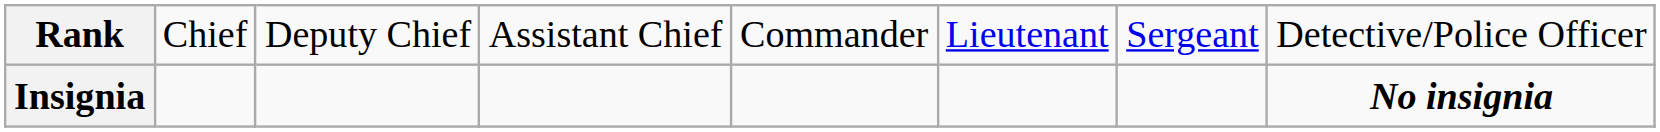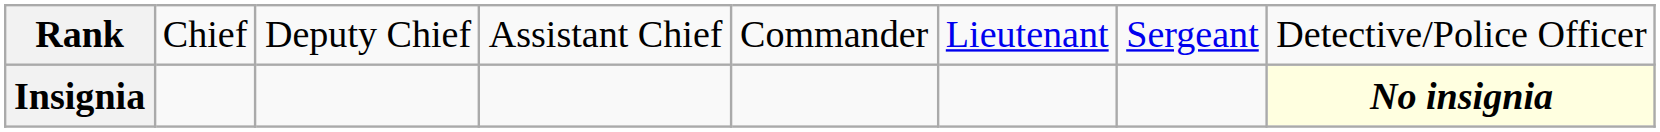(1462, 95) no background -> (1462, 95) lightyellow background
